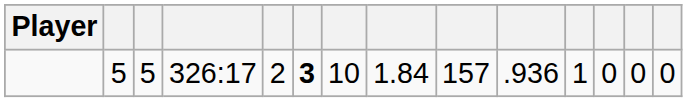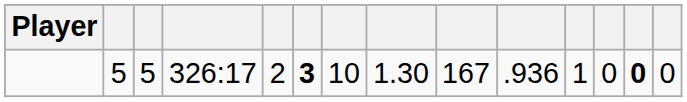(401, 72) 1.84 -> (401, 72) 1.30
(466, 72) 157 -> (466, 72) 167
(638, 72) normal -> (638, 72) bold
